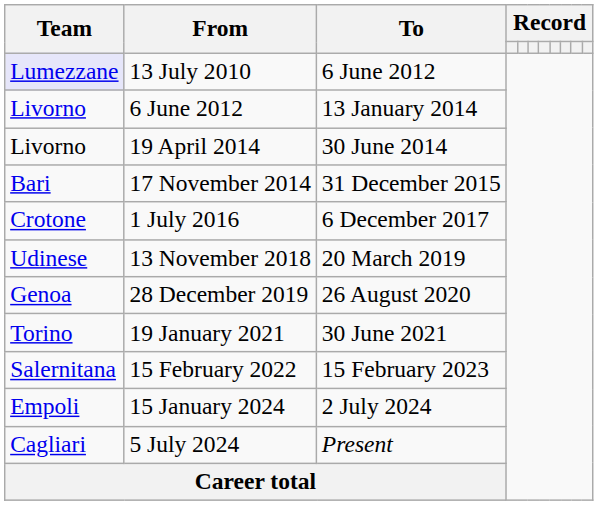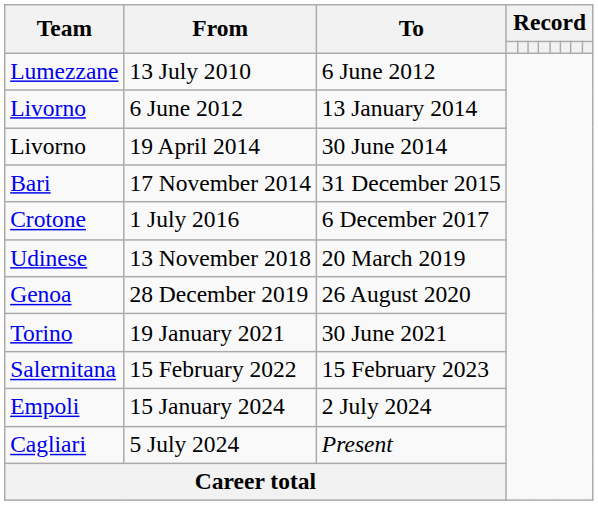(64, 71) lavender background -> (64, 71) no background
